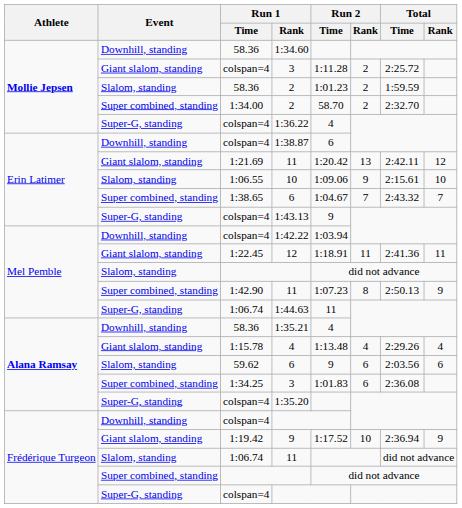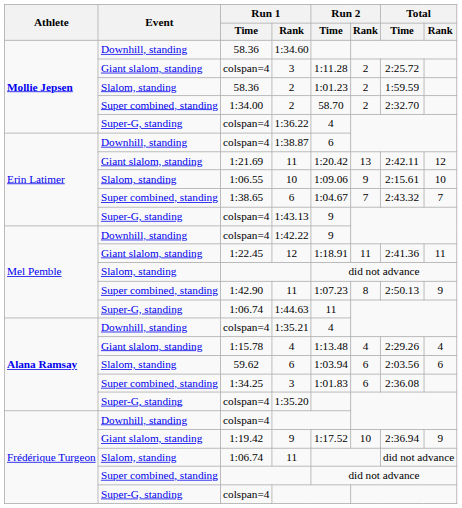(331, 235) 1:03.94 -> (331, 235) 9
(246, 328) 58.36 -> (246, 328) colspan=4
(331, 365) 9 -> (331, 365) 1:03.94
